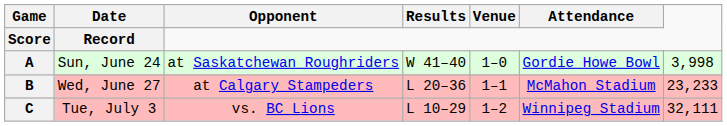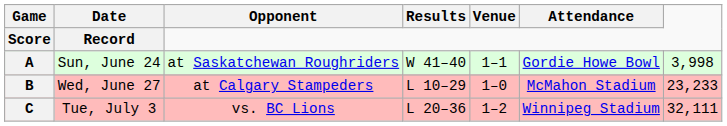(494, 63) 1–0 -> (494, 63) 1–1
(436, 86) L 20–36 -> (436, 86) L 10–29
(494, 86) 1–1 -> (494, 86) 1–0
(436, 109) L 10–29 -> (436, 109) L 20–36
